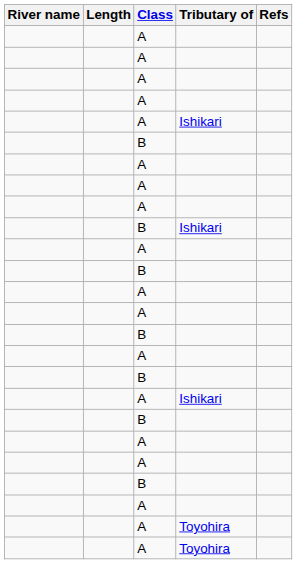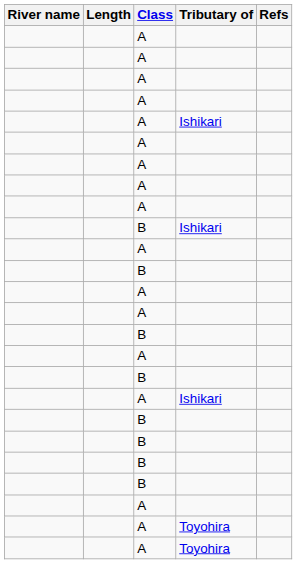(142, 143) B -> (142, 143) A
(142, 441) A -> (142, 441) B
(142, 462) A -> (142, 462) B
